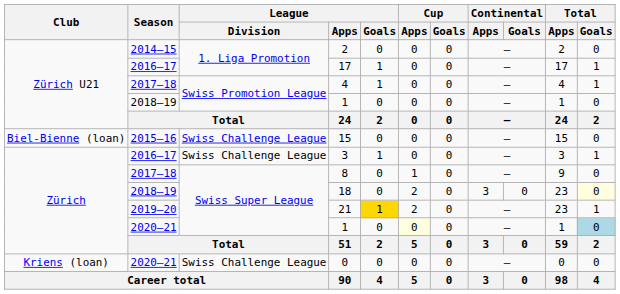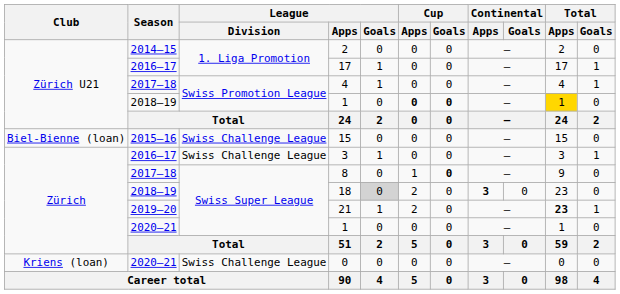(414, 102) normal -> (414, 102) bold
(449, 102) normal -> (449, 102) bold
(561, 102) no background -> (561, 102) gold background
(449, 173) normal -> (449, 173) bold
(380, 191) no background -> (380, 191) lightgrey background
(486, 191) normal -> (486, 191) bold
(596, 191) lightyellow background -> (596, 191) no background
(380, 209) gold background -> (380, 209) no background
(561, 209) normal -> (561, 209) bold
(414, 227) lightyellow background -> (414, 227) no background
(596, 227) lightblue background -> (596, 227) no background
